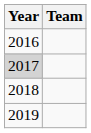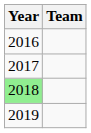(24, 66) lightgrey background -> (24, 66) no background
(24, 90) no background -> (24, 90) lightgreen background
